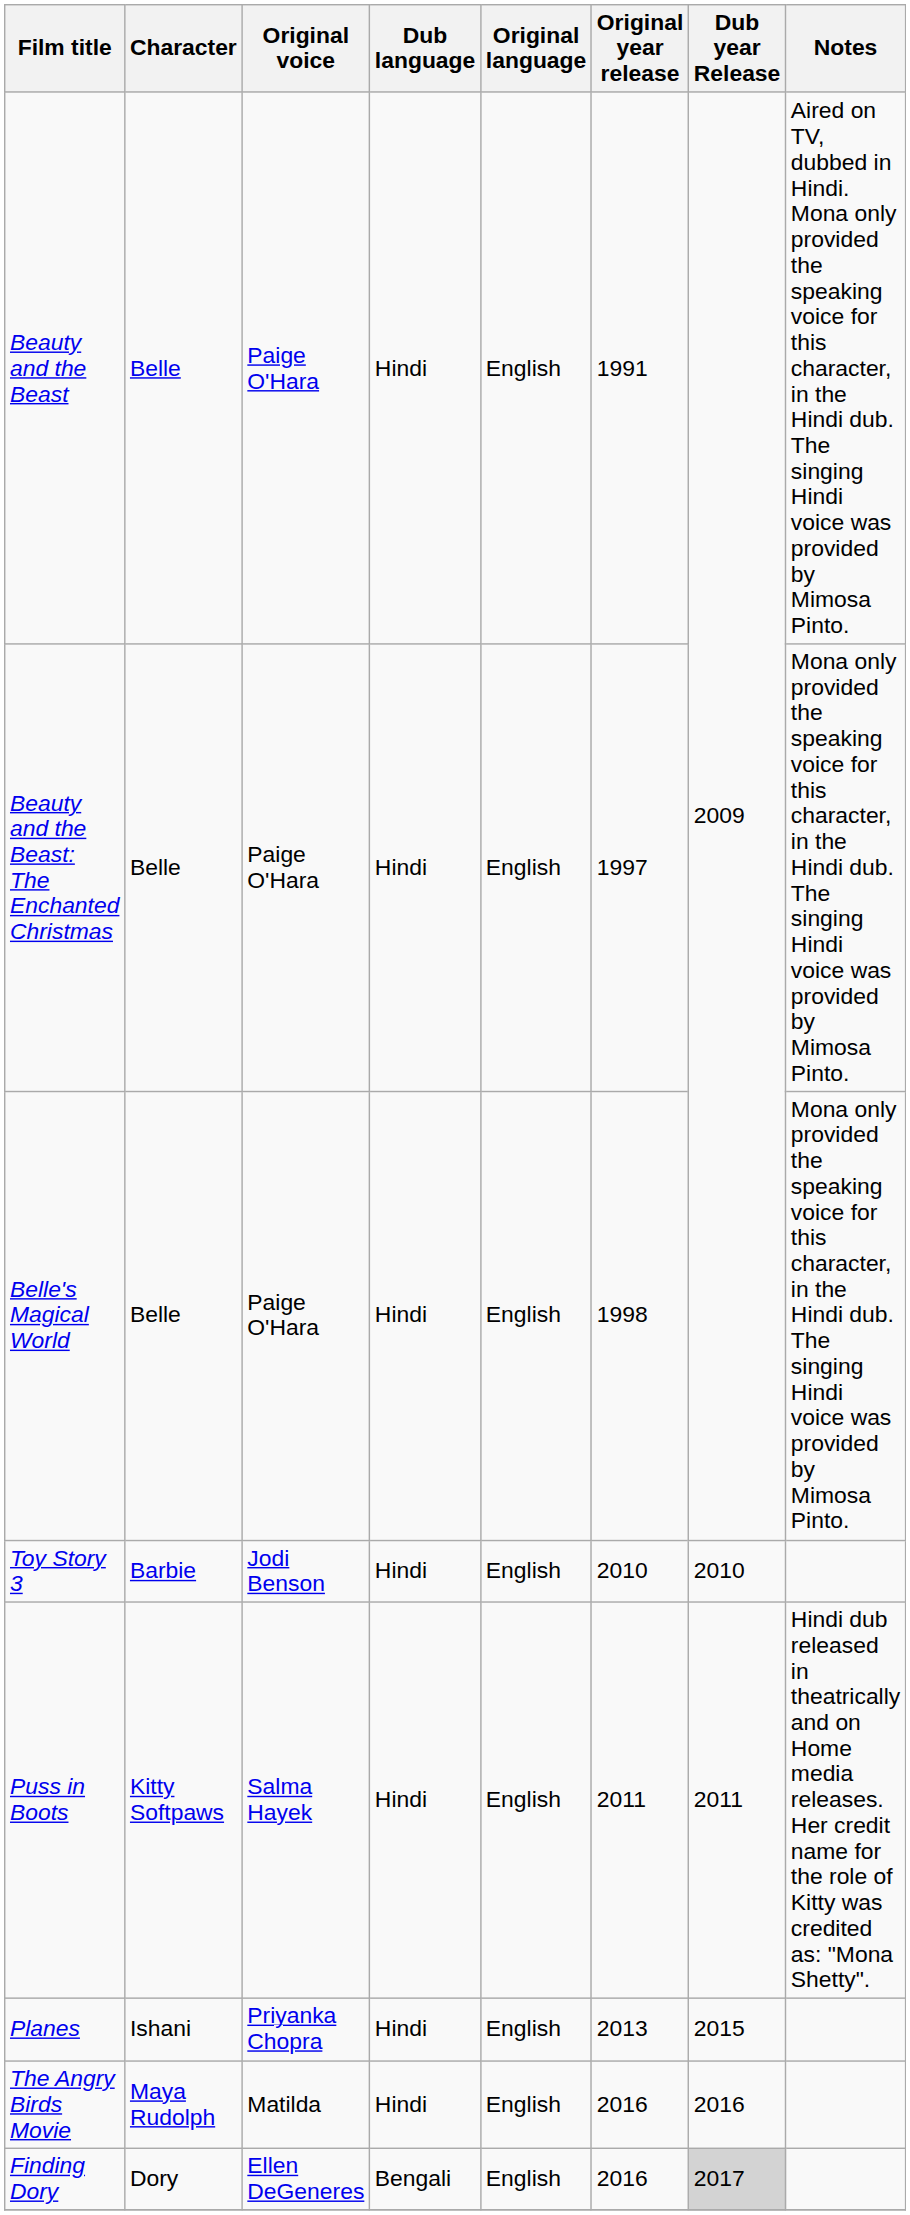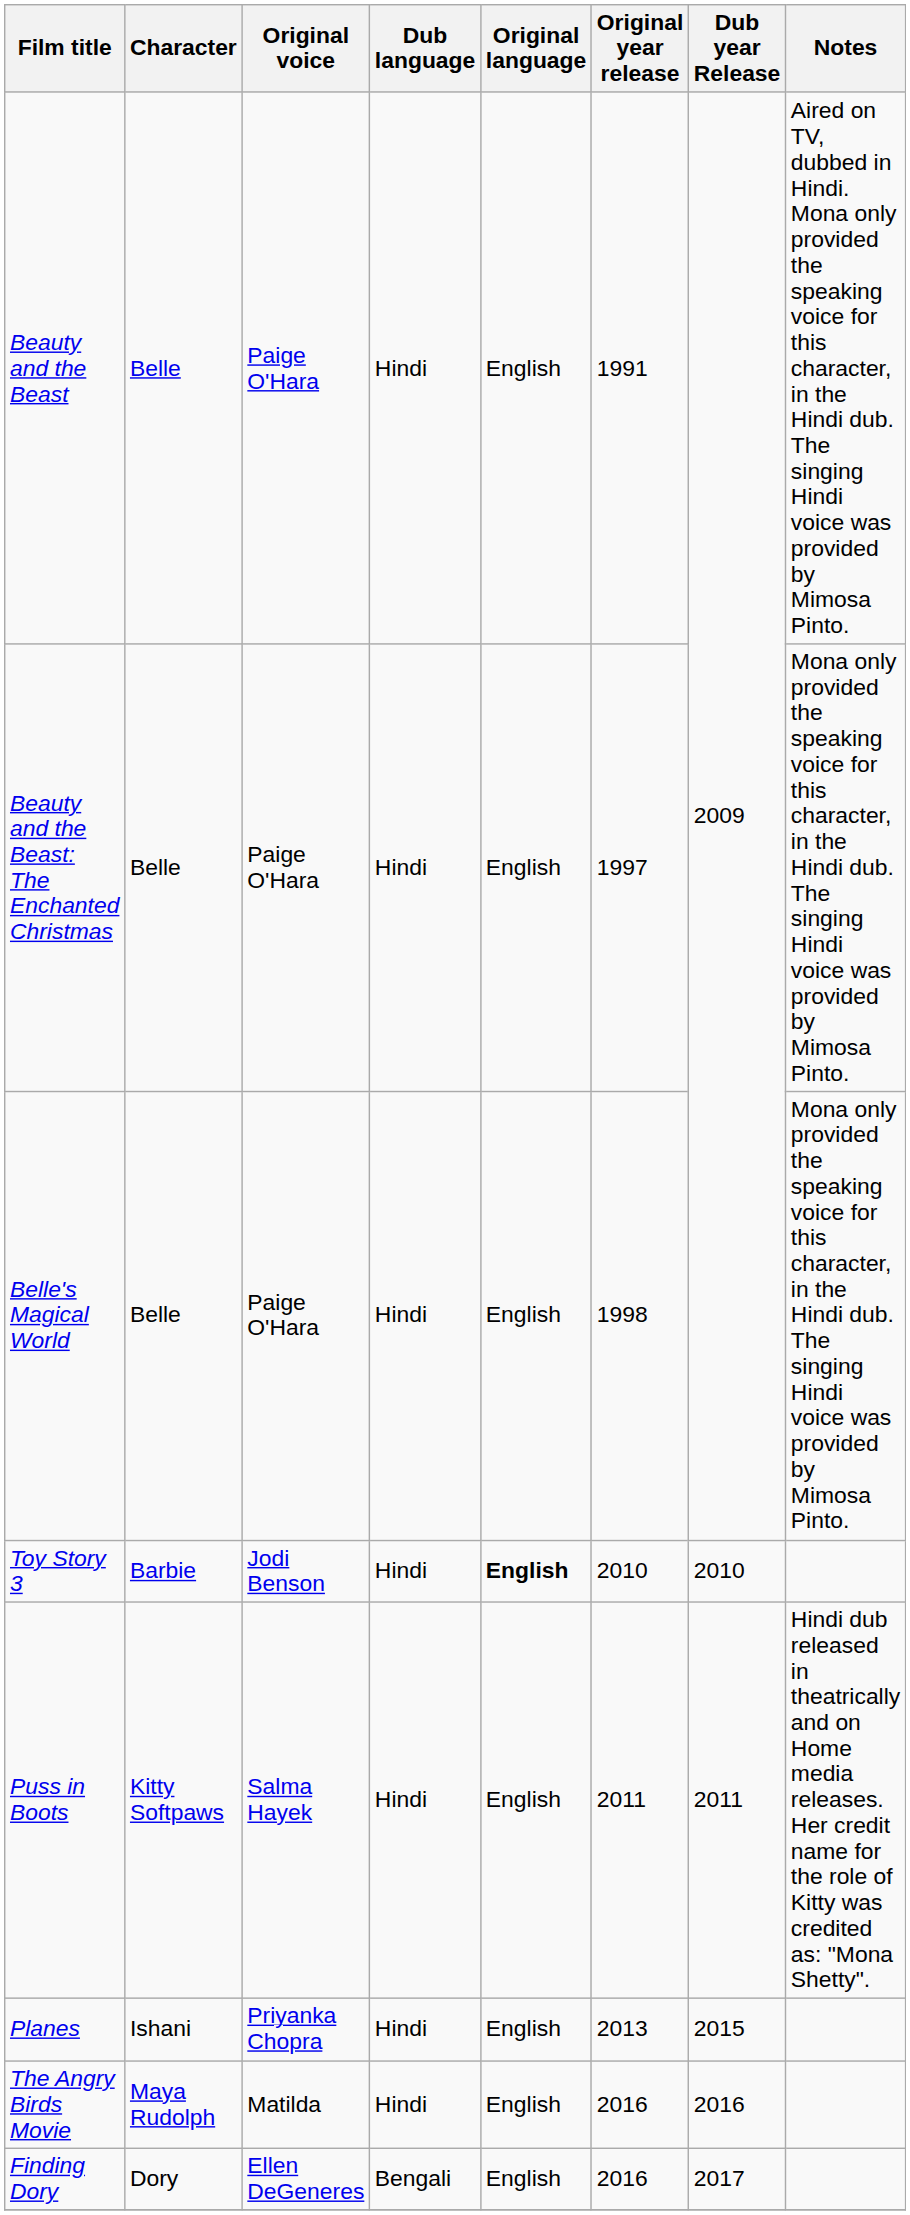(523, 1570) normal -> (527, 1570) bold
(719, 2179) lightgrey background -> (719, 2179) no background
